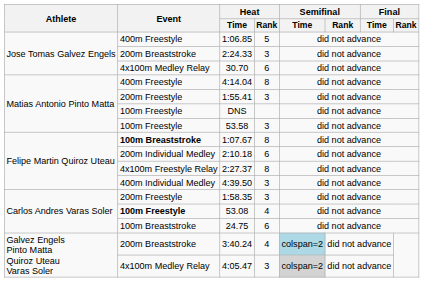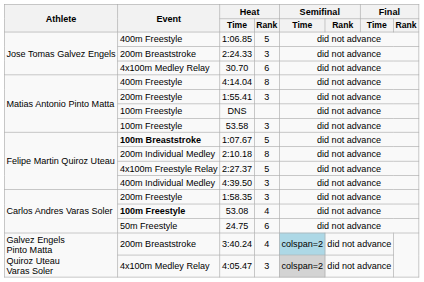(267, 140) 8 -> (267, 140) 5
(267, 154) 6 -> (267, 154) 8
(267, 169) 8 -> (267, 169) 5
(158, 226) 100m Breaststroke -> (149, 226) 50m Freestyle
